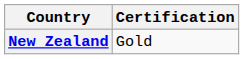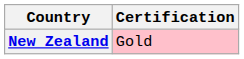(134, 42) no background -> (134, 42) pink background
